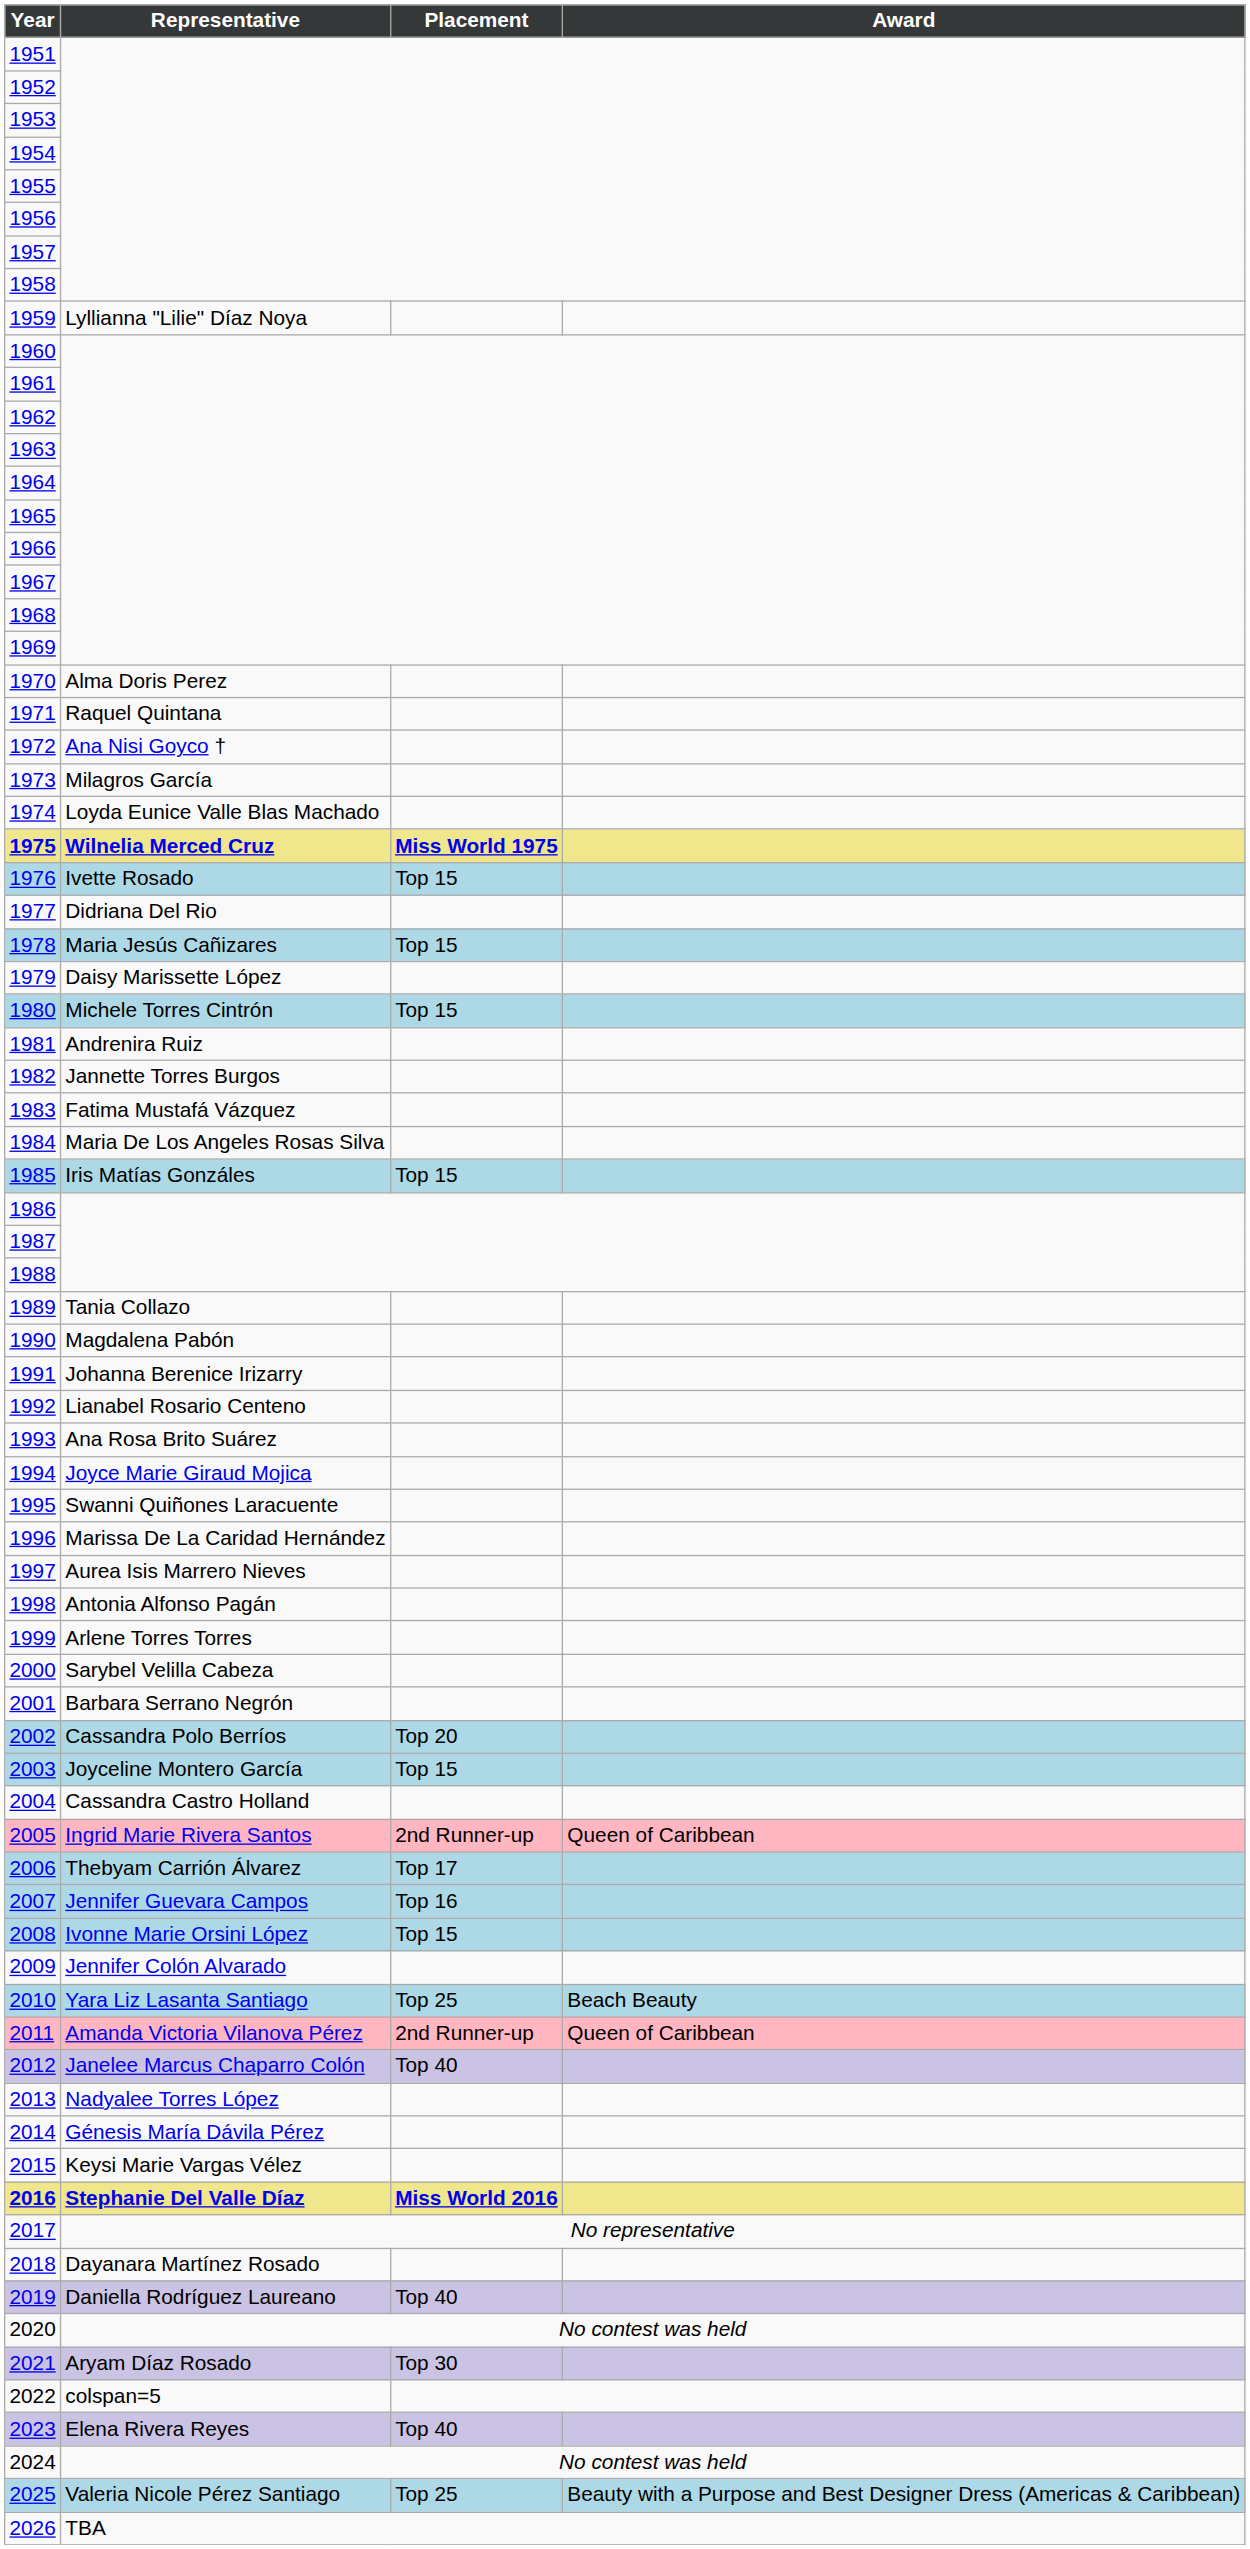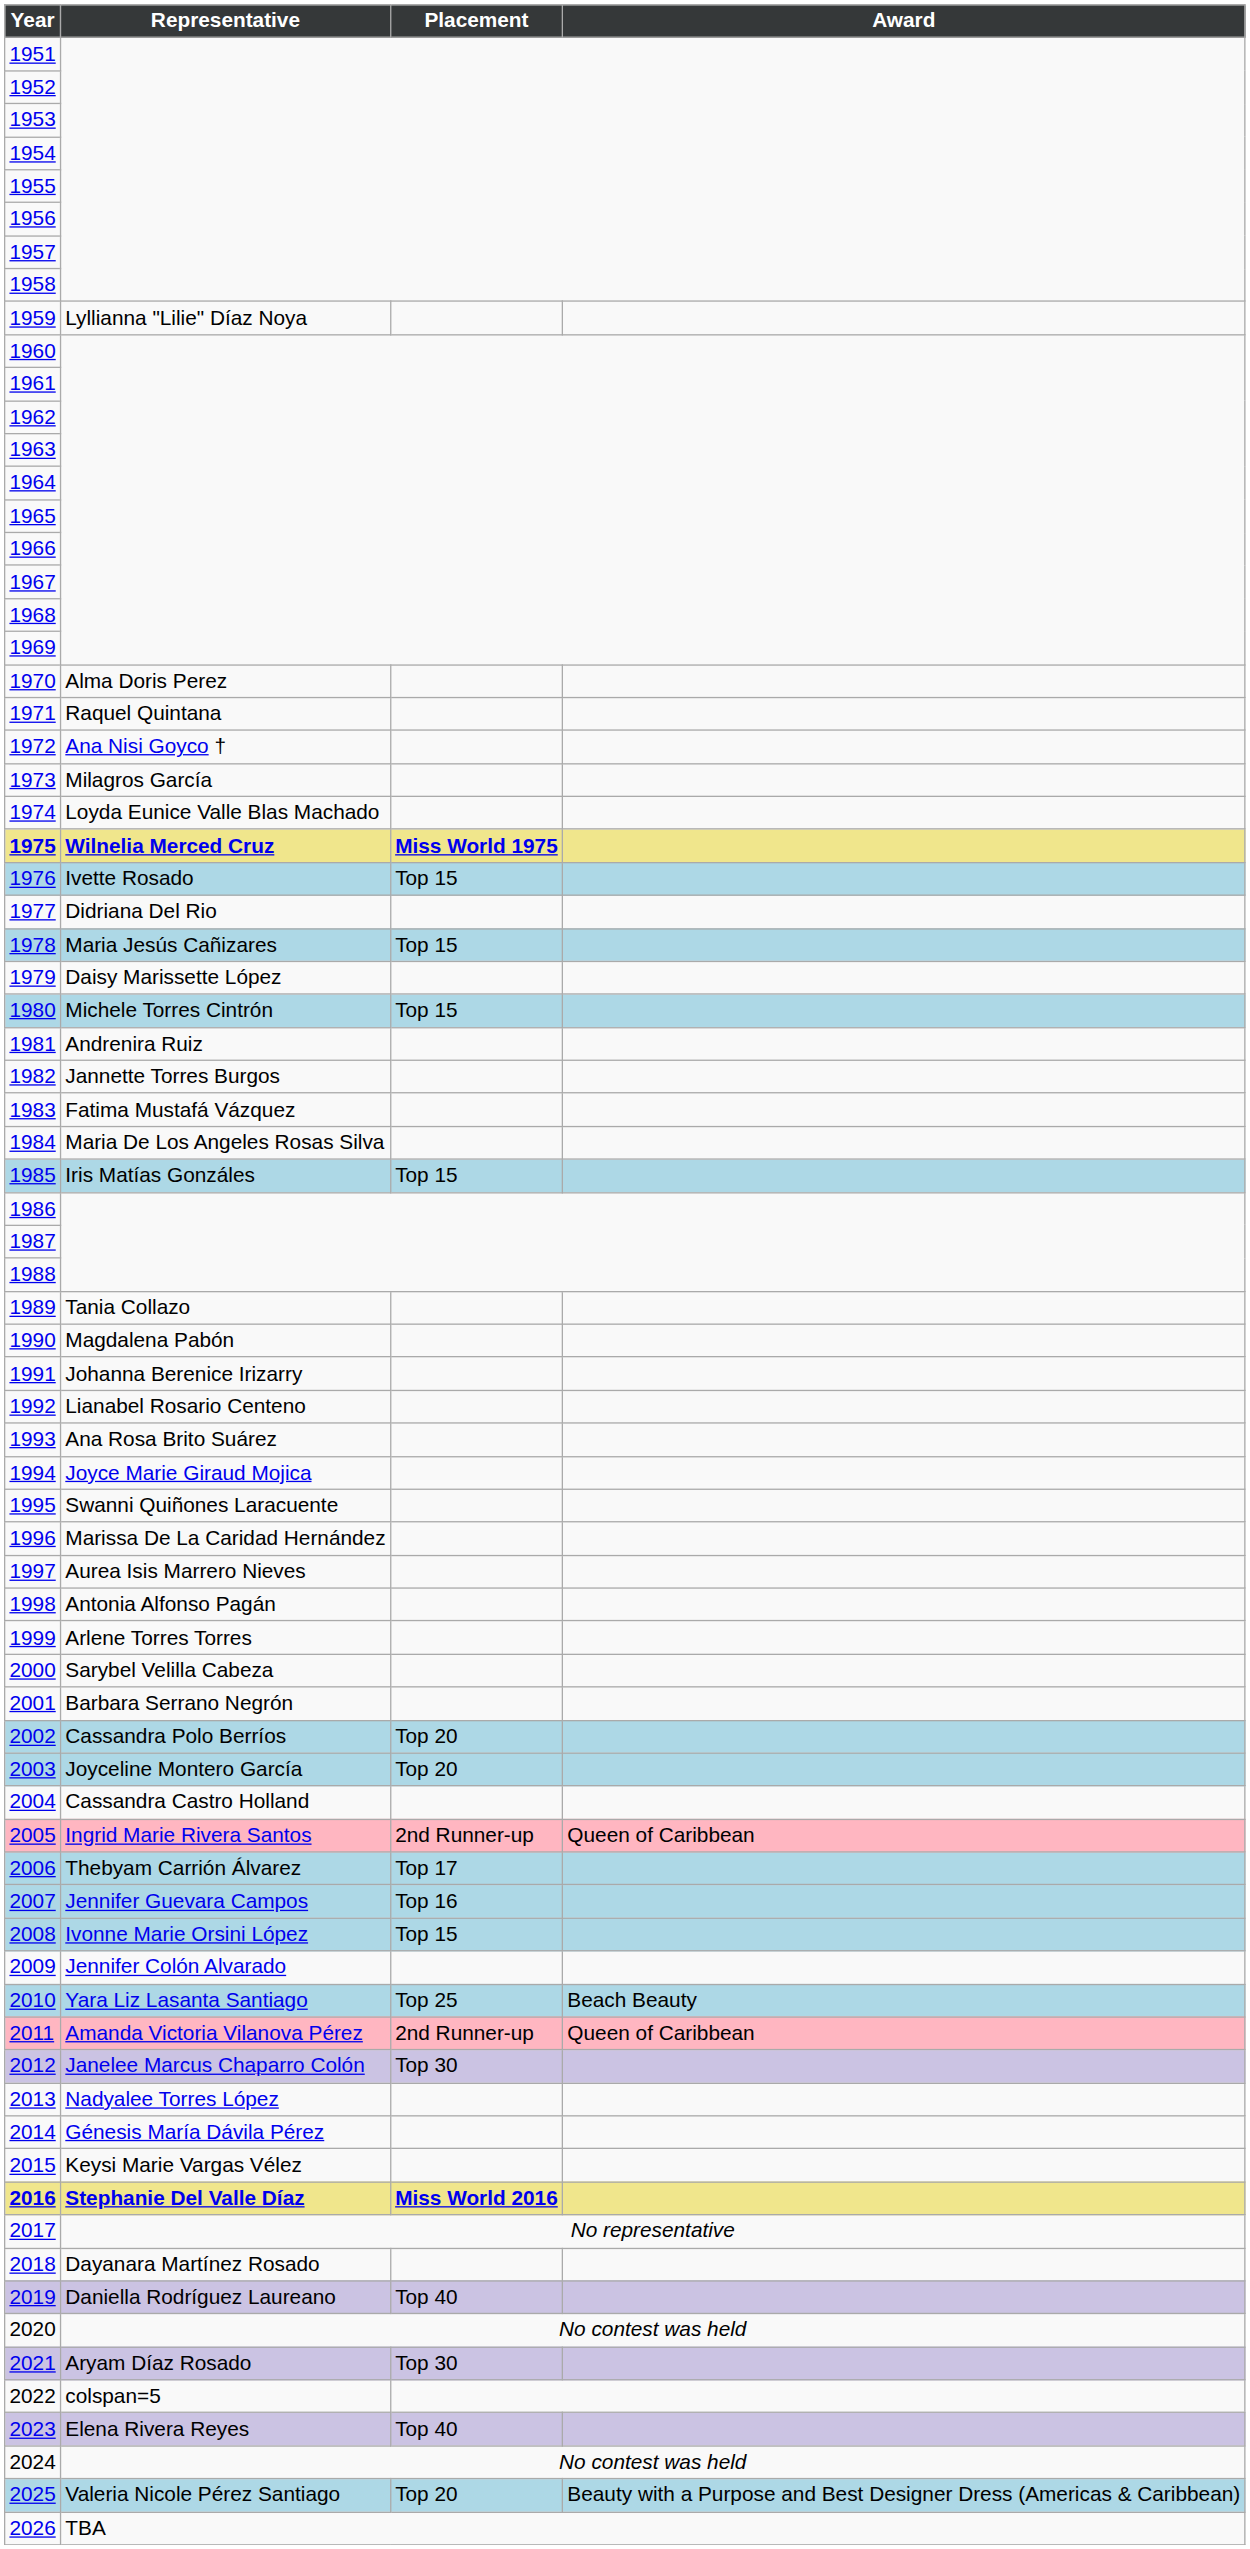(426, 1769) Top 15 -> (426, 1769) Top 20
(426, 2066) Top 40 -> (426, 2066) Top 30
(426, 2495) Top 25 -> (426, 2495) Top 20
